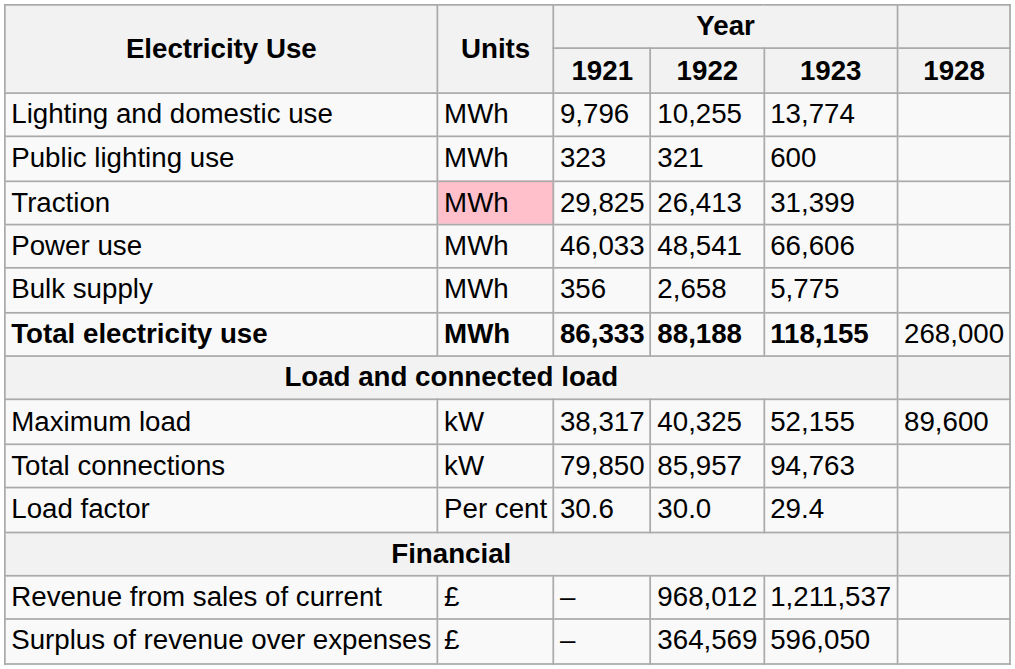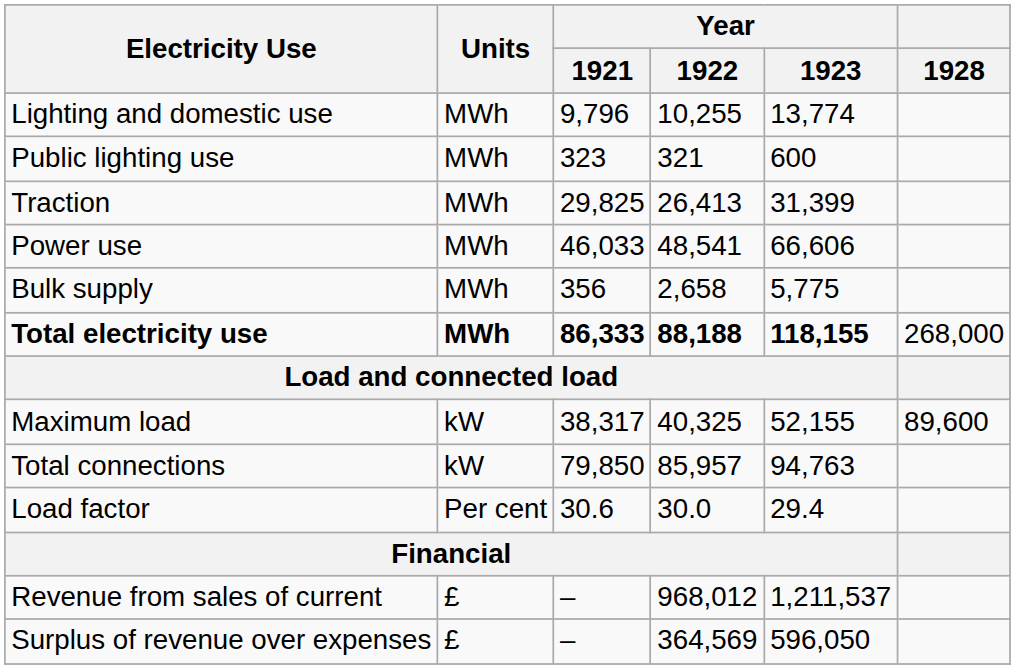(476, 202) pink background -> (476, 202) no background
